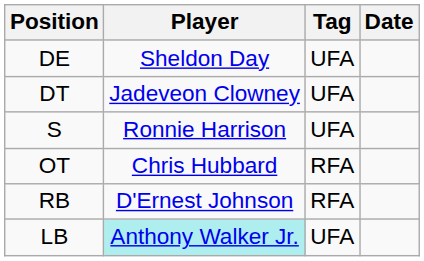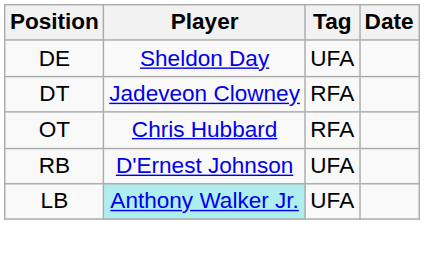(332, 93) UFA -> (332, 93) RFA
- row: (54, 129)
(332, 201) RFA -> (332, 165) UFA
